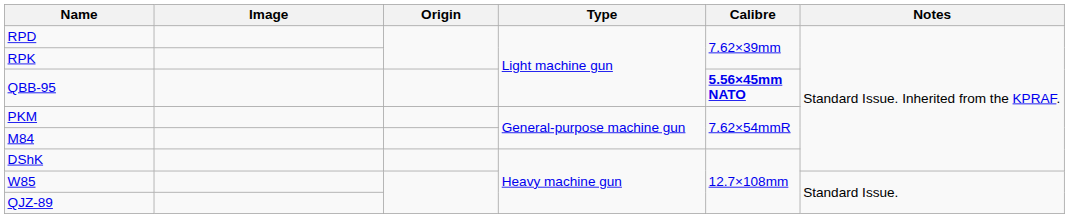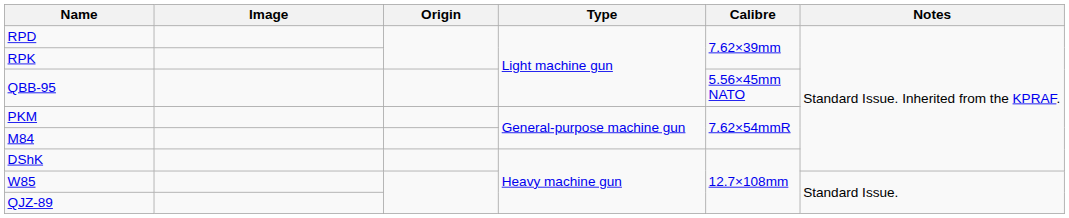(745, 87) bold -> (745, 87) normal
